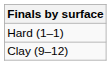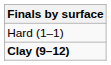(38, 51) normal -> (38, 51) bold
